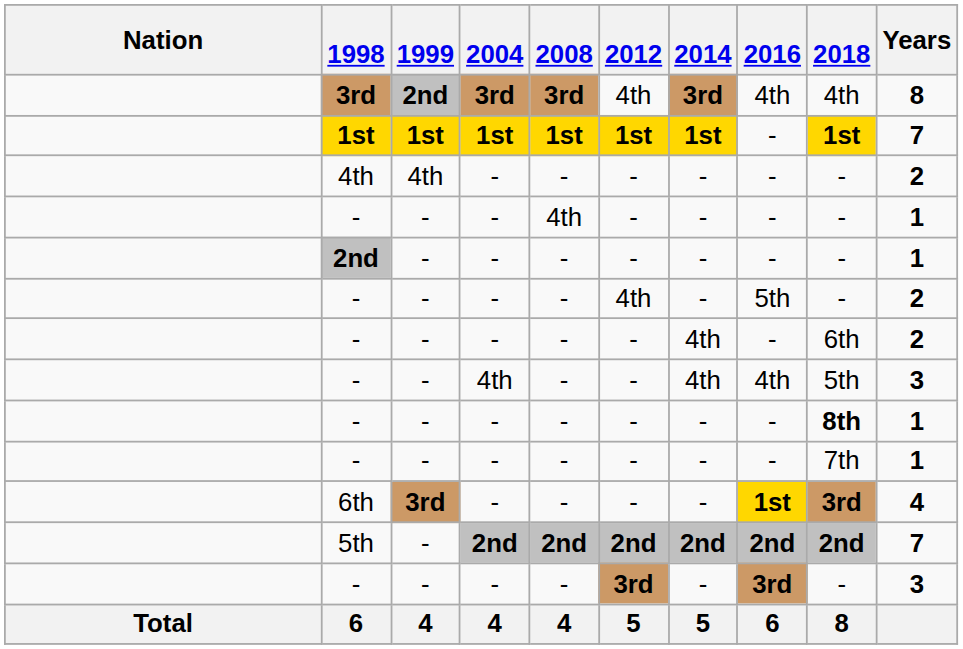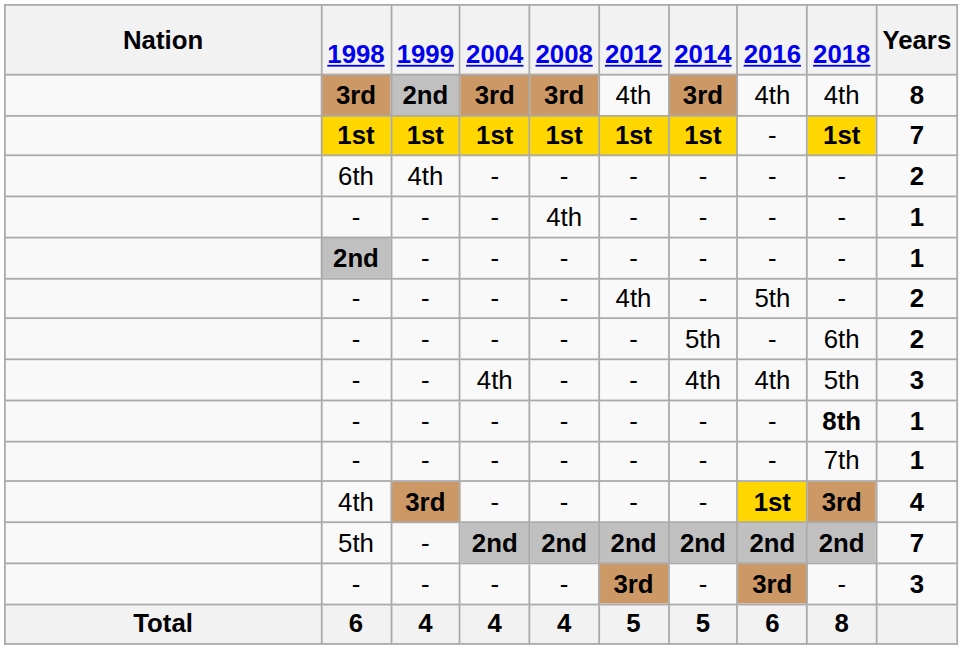(356, 176) 4th -> (356, 176) 6th
(703, 339) 4th -> (703, 339) 5th
(356, 502) 6th -> (356, 502) 4th
